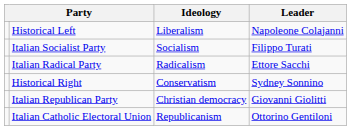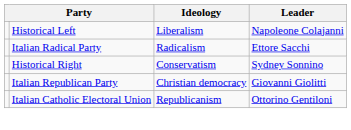- row: (59, 47)
